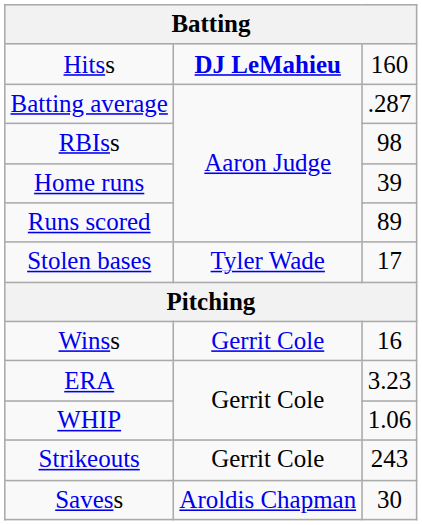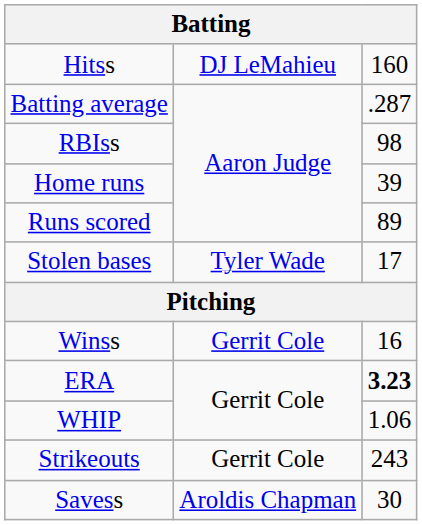(268, 63) bold -> (268, 63) normal
(389, 380) normal -> (389, 380) bold
